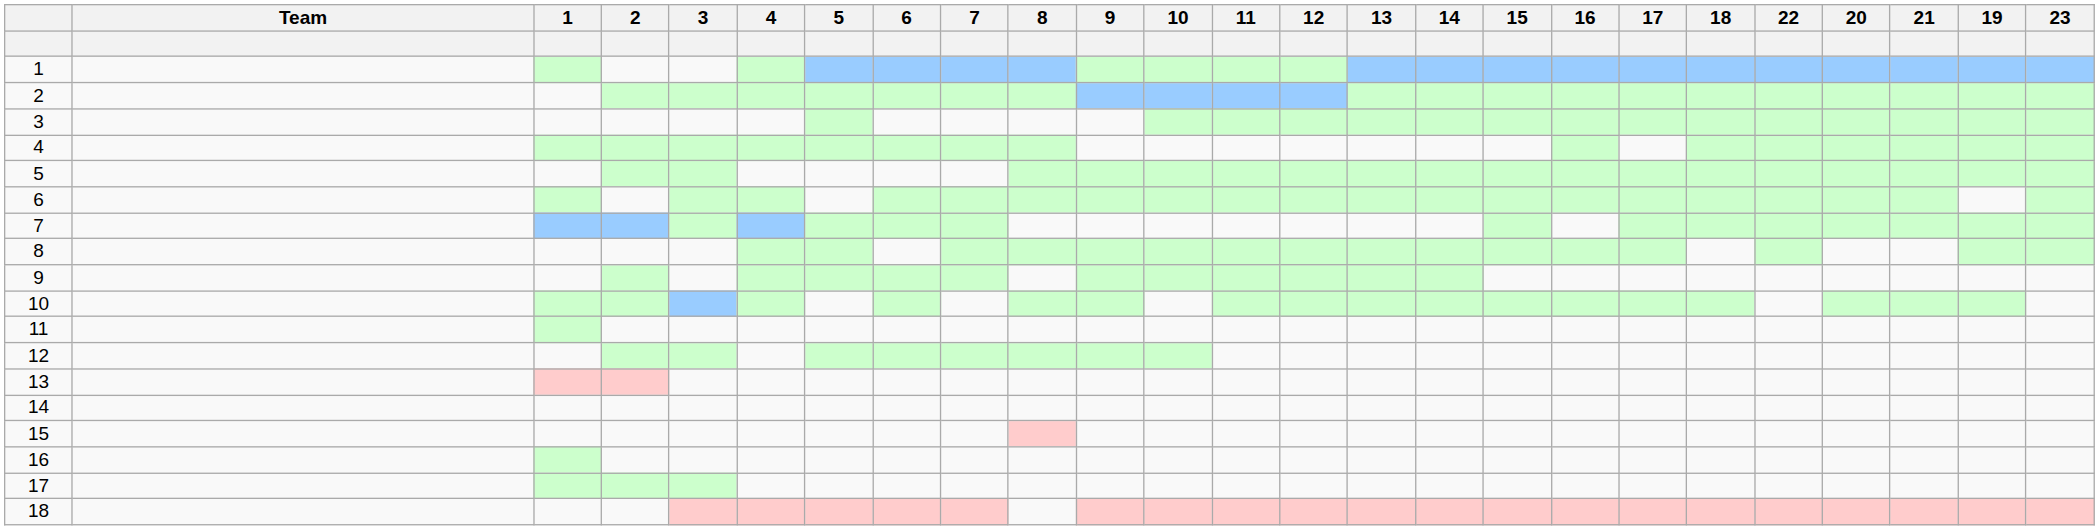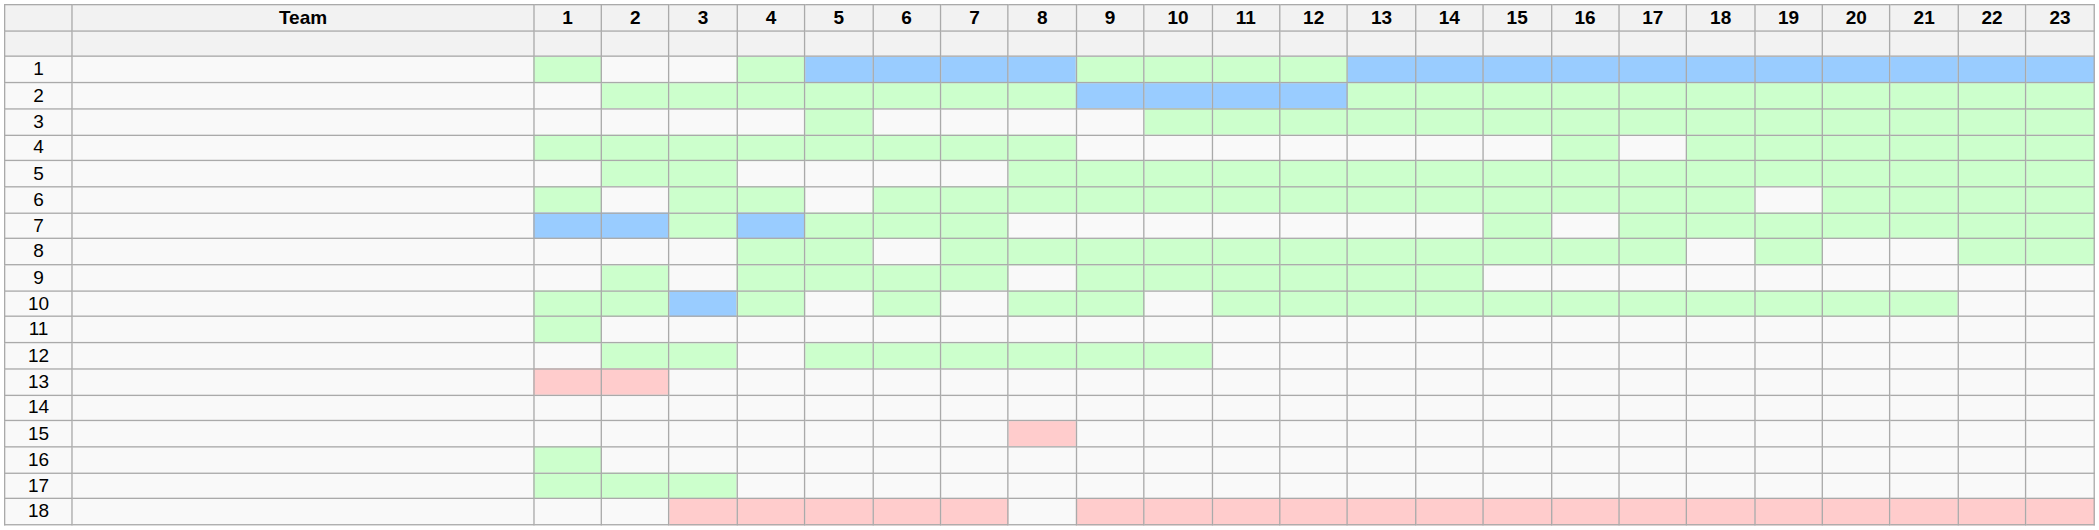columns swapped: (1992, 44) <-> (1788, 44)
